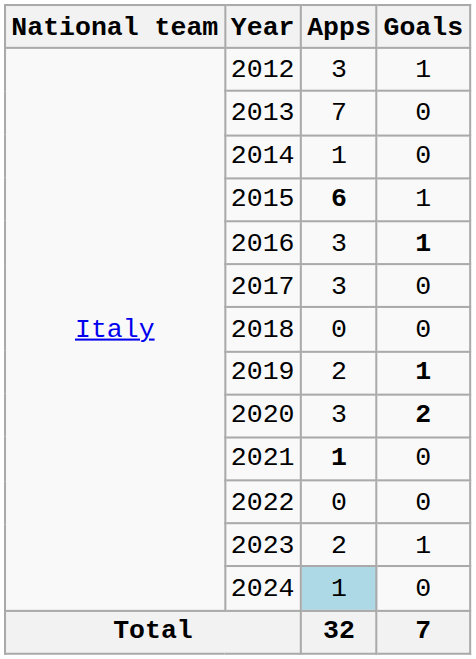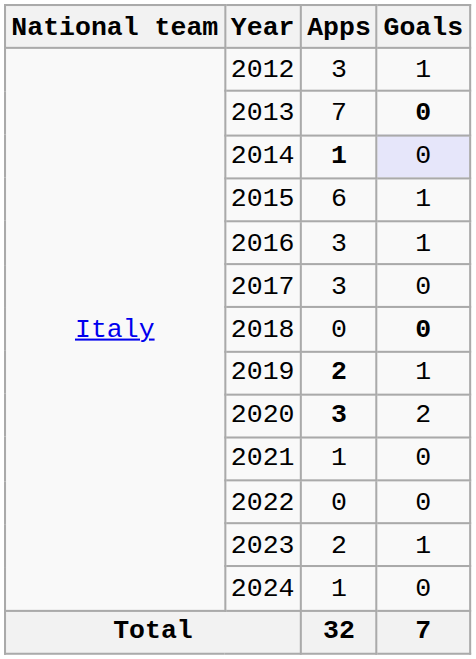(423, 113) normal -> (423, 113) bold
(339, 156) normal -> (339, 156) bold
(423, 156) no background -> (423, 156) lavender background
(339, 200) bold -> (339, 200) normal
(423, 243) bold -> (423, 243) normal
(423, 329) normal -> (423, 329) bold
(339, 372) normal -> (339, 372) bold
(423, 372) bold -> (423, 372) normal
(339, 416) normal -> (339, 416) bold
(423, 416) bold -> (423, 416) normal
(339, 459) bold -> (339, 459) normal
(339, 589) lightblue background -> (339, 589) no background
